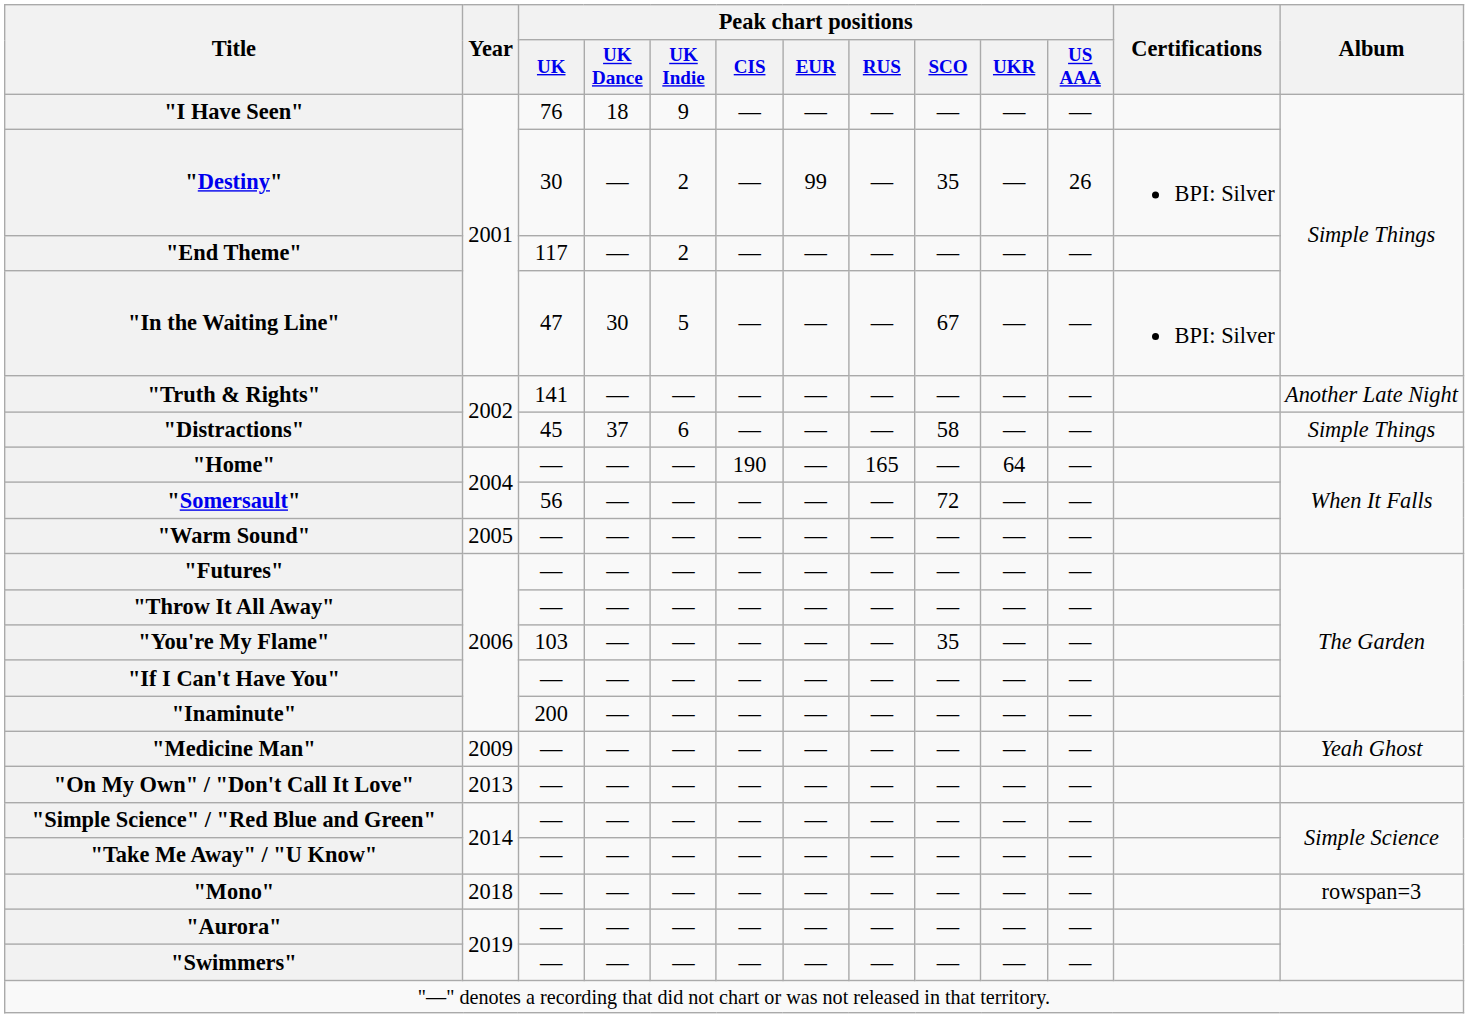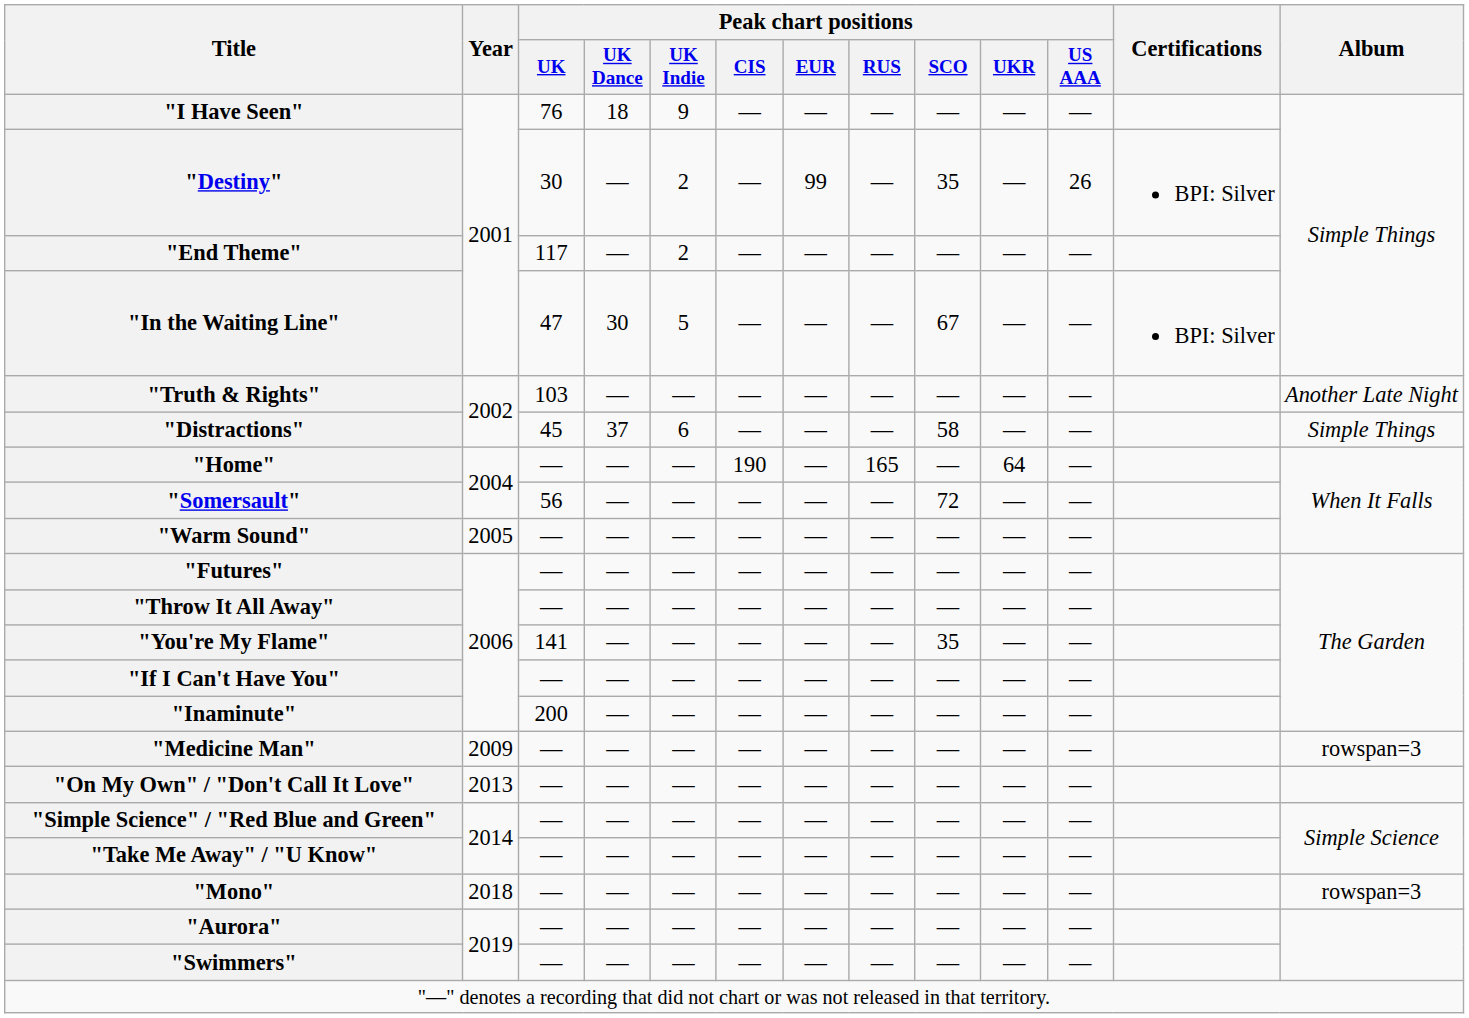(551, 393) 141 -> (551, 393) 103
(551, 642) 103 -> (551, 642) 141
(1371, 748) Yeah Ghost -> (1371, 748) rowspan=3
